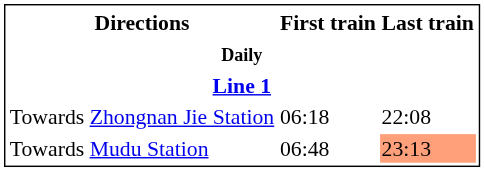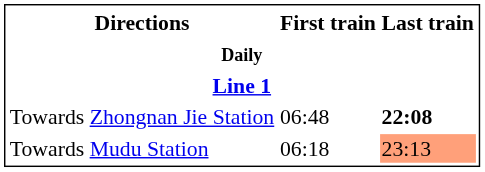(305, 116) 06:18 -> (305, 116) 06:48
(406, 116) normal -> (407, 116) bold
(305, 148) 06:48 -> (305, 148) 06:18
